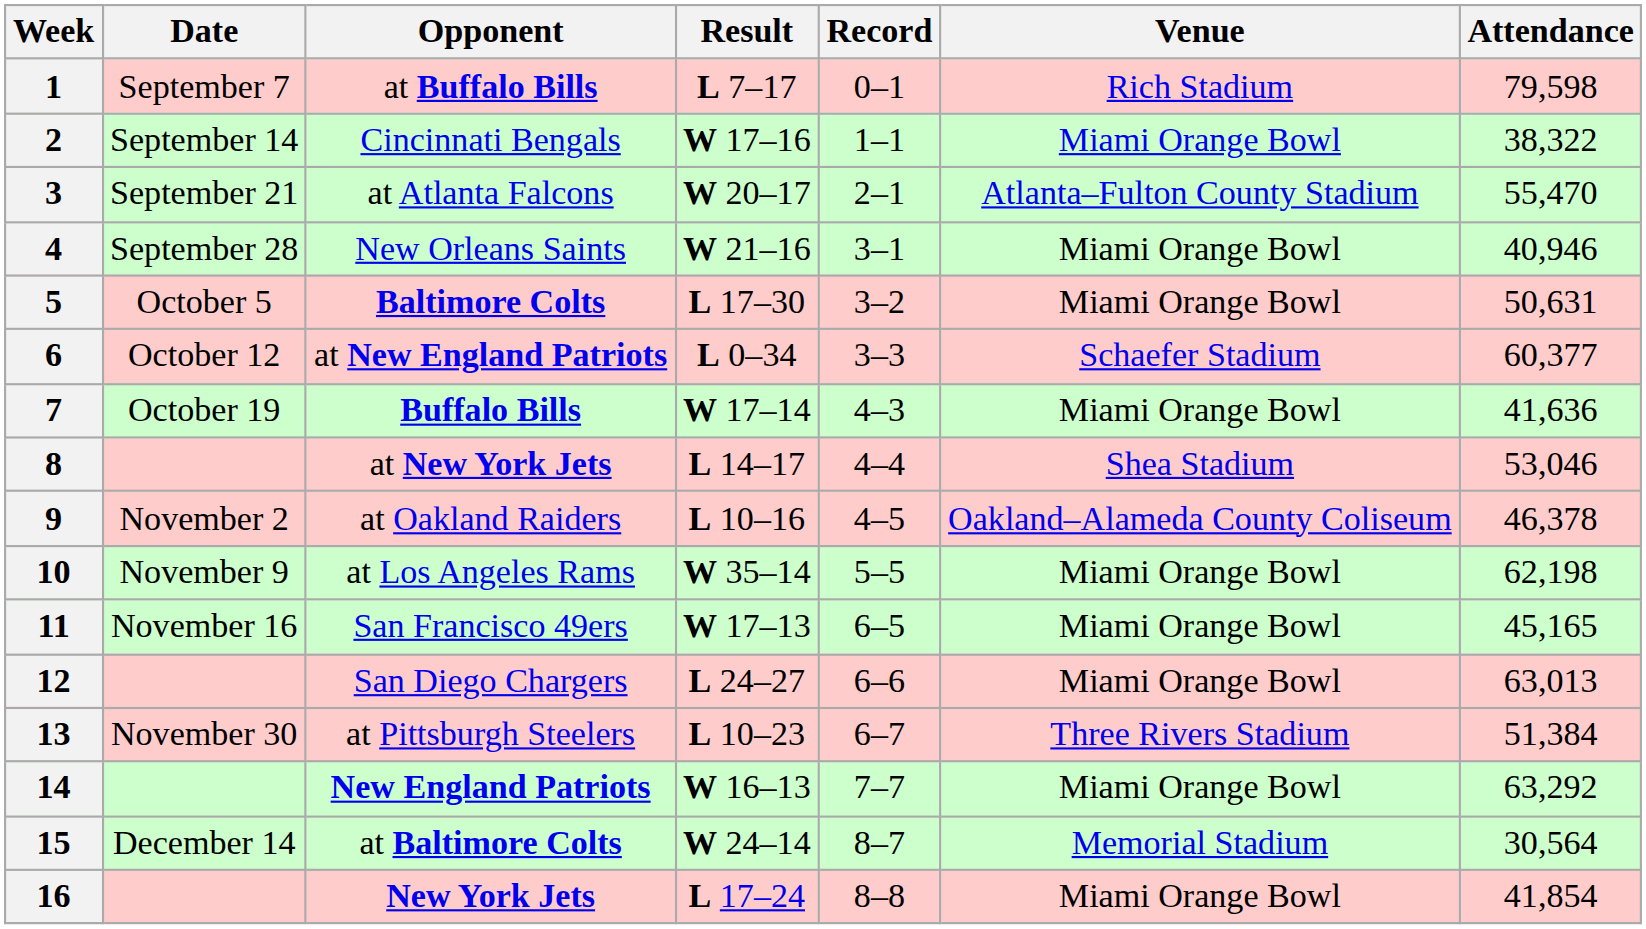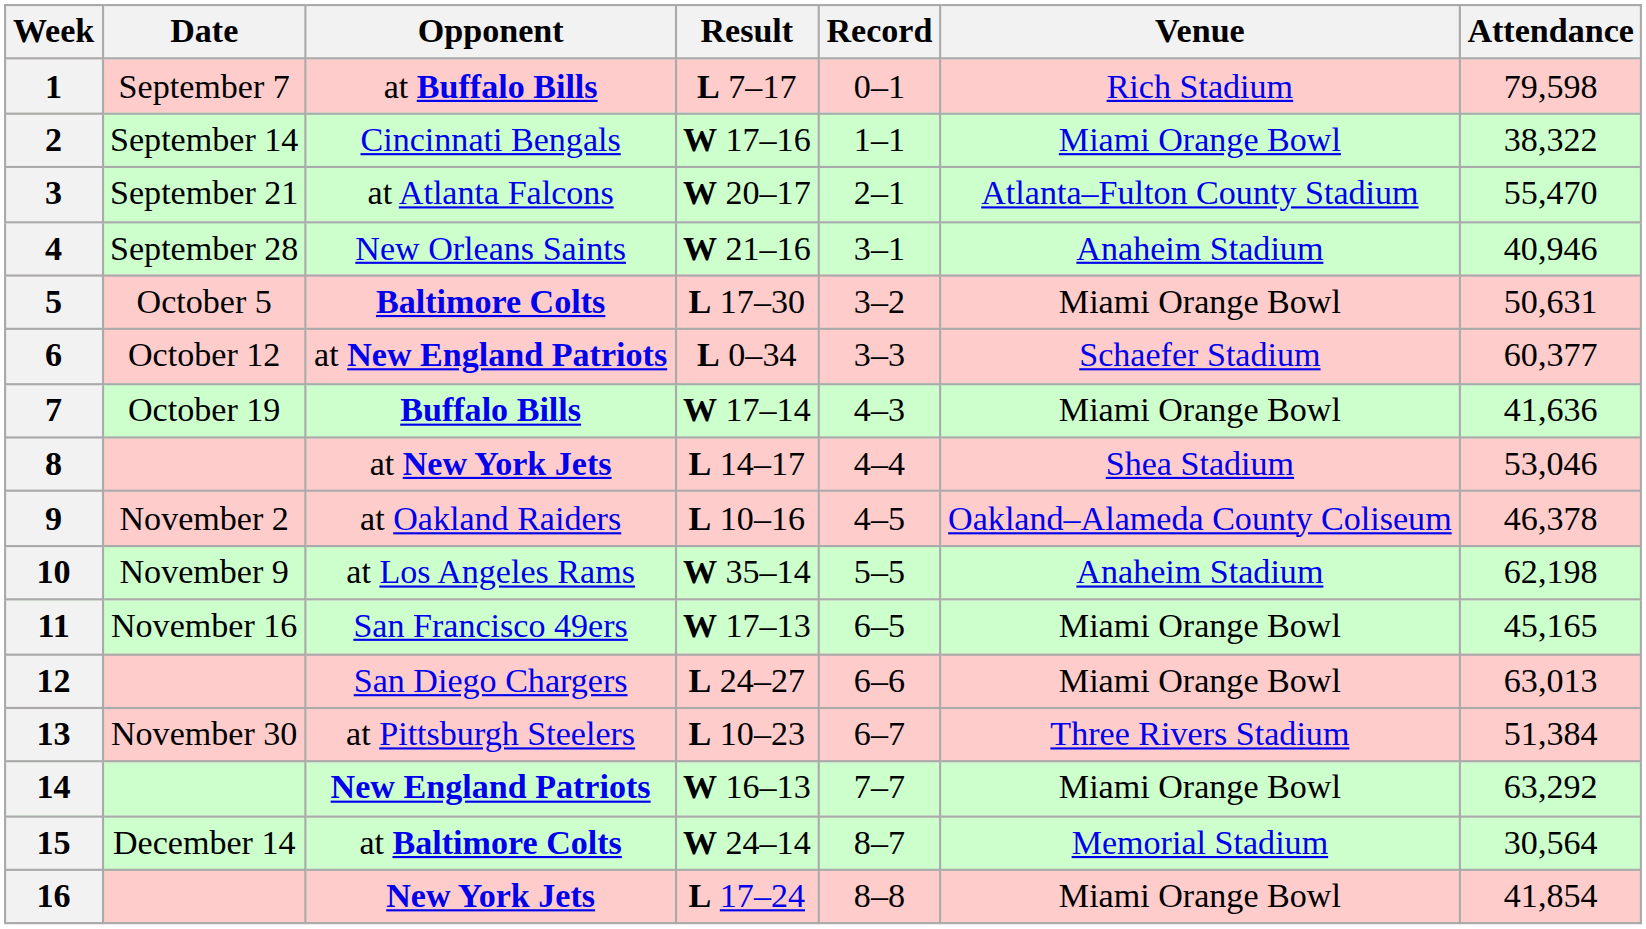(1200, 247) Miami Orange Bowl -> (1200, 247) Anaheim Stadium
(1200, 572) Miami Orange Bowl -> (1200, 572) Anaheim Stadium
